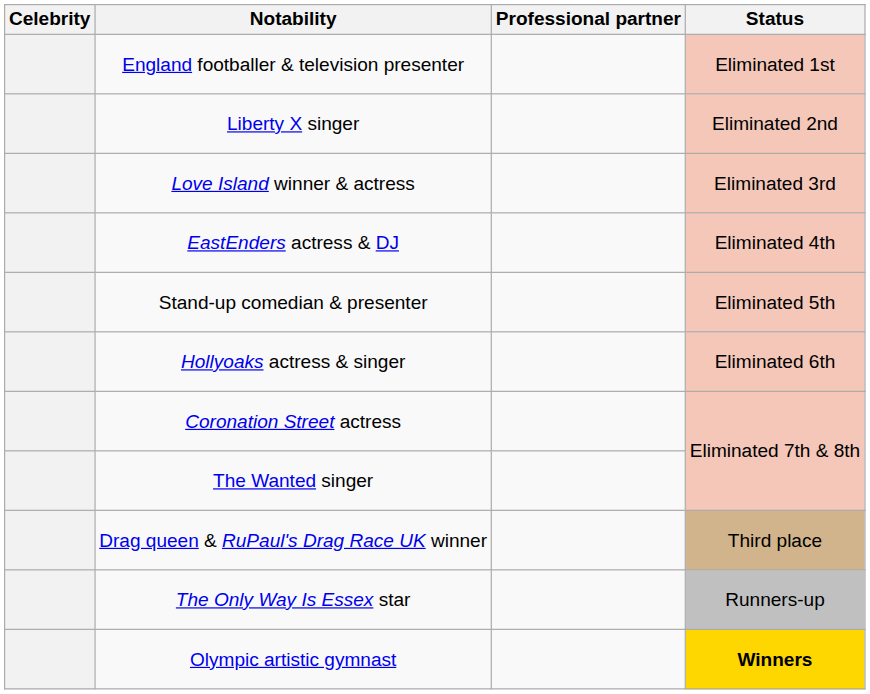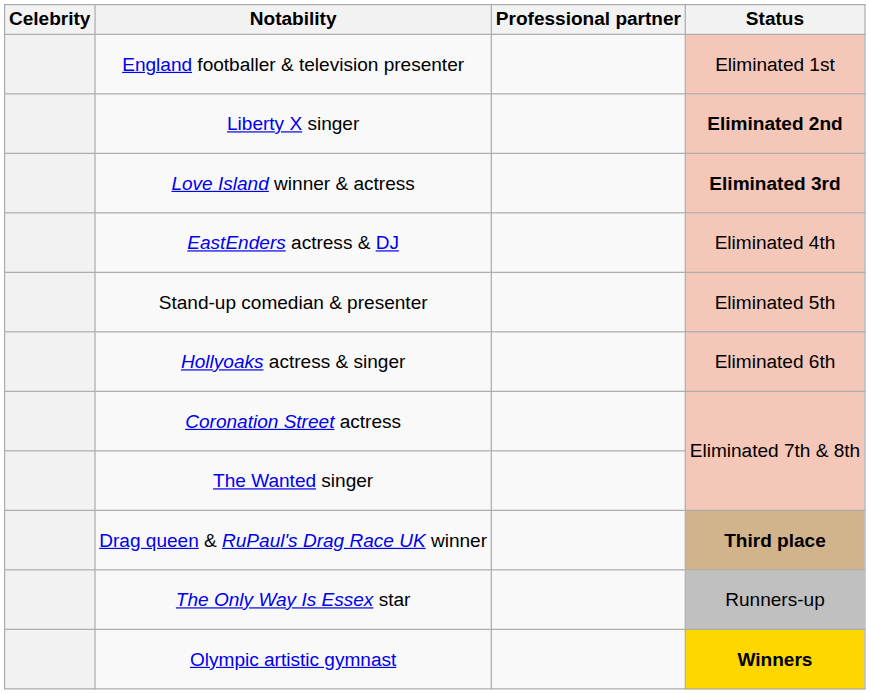(775, 123) normal -> (775, 123) bold
(775, 183) normal -> (775, 183) bold
(775, 540) normal -> (775, 540) bold
